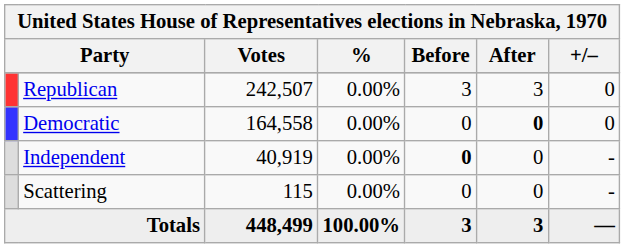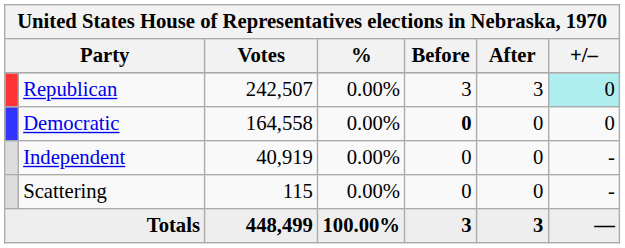(610, 89) no background -> (610, 89) paleturquoise background
(466, 123) normal -> (466, 123) bold
(538, 123) bold -> (538, 123) normal
(466, 158) bold -> (466, 158) normal
